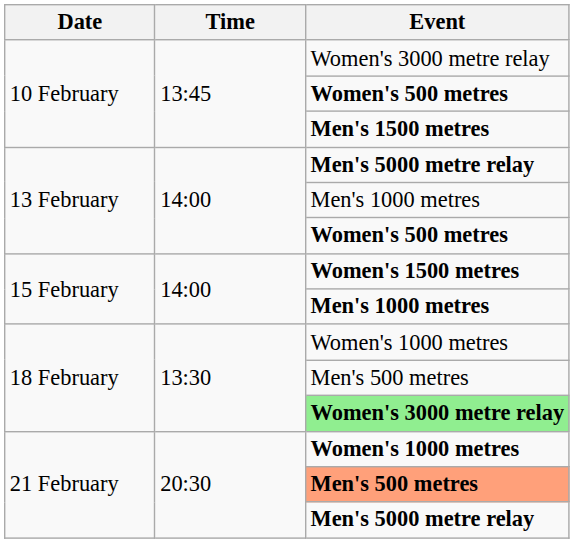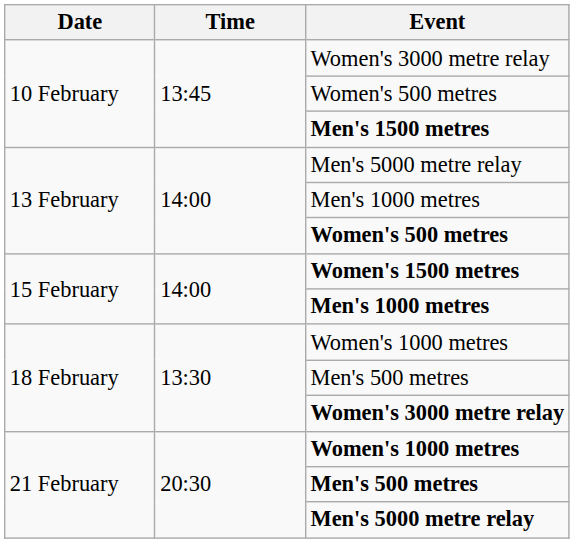(409, 93) bold -> (404, 93) normal
(422, 164) bold -> (416, 164) normal
(437, 413) lightgreen background -> (437, 413) no background
(394, 484) lightsalmon background -> (394, 484) no background
